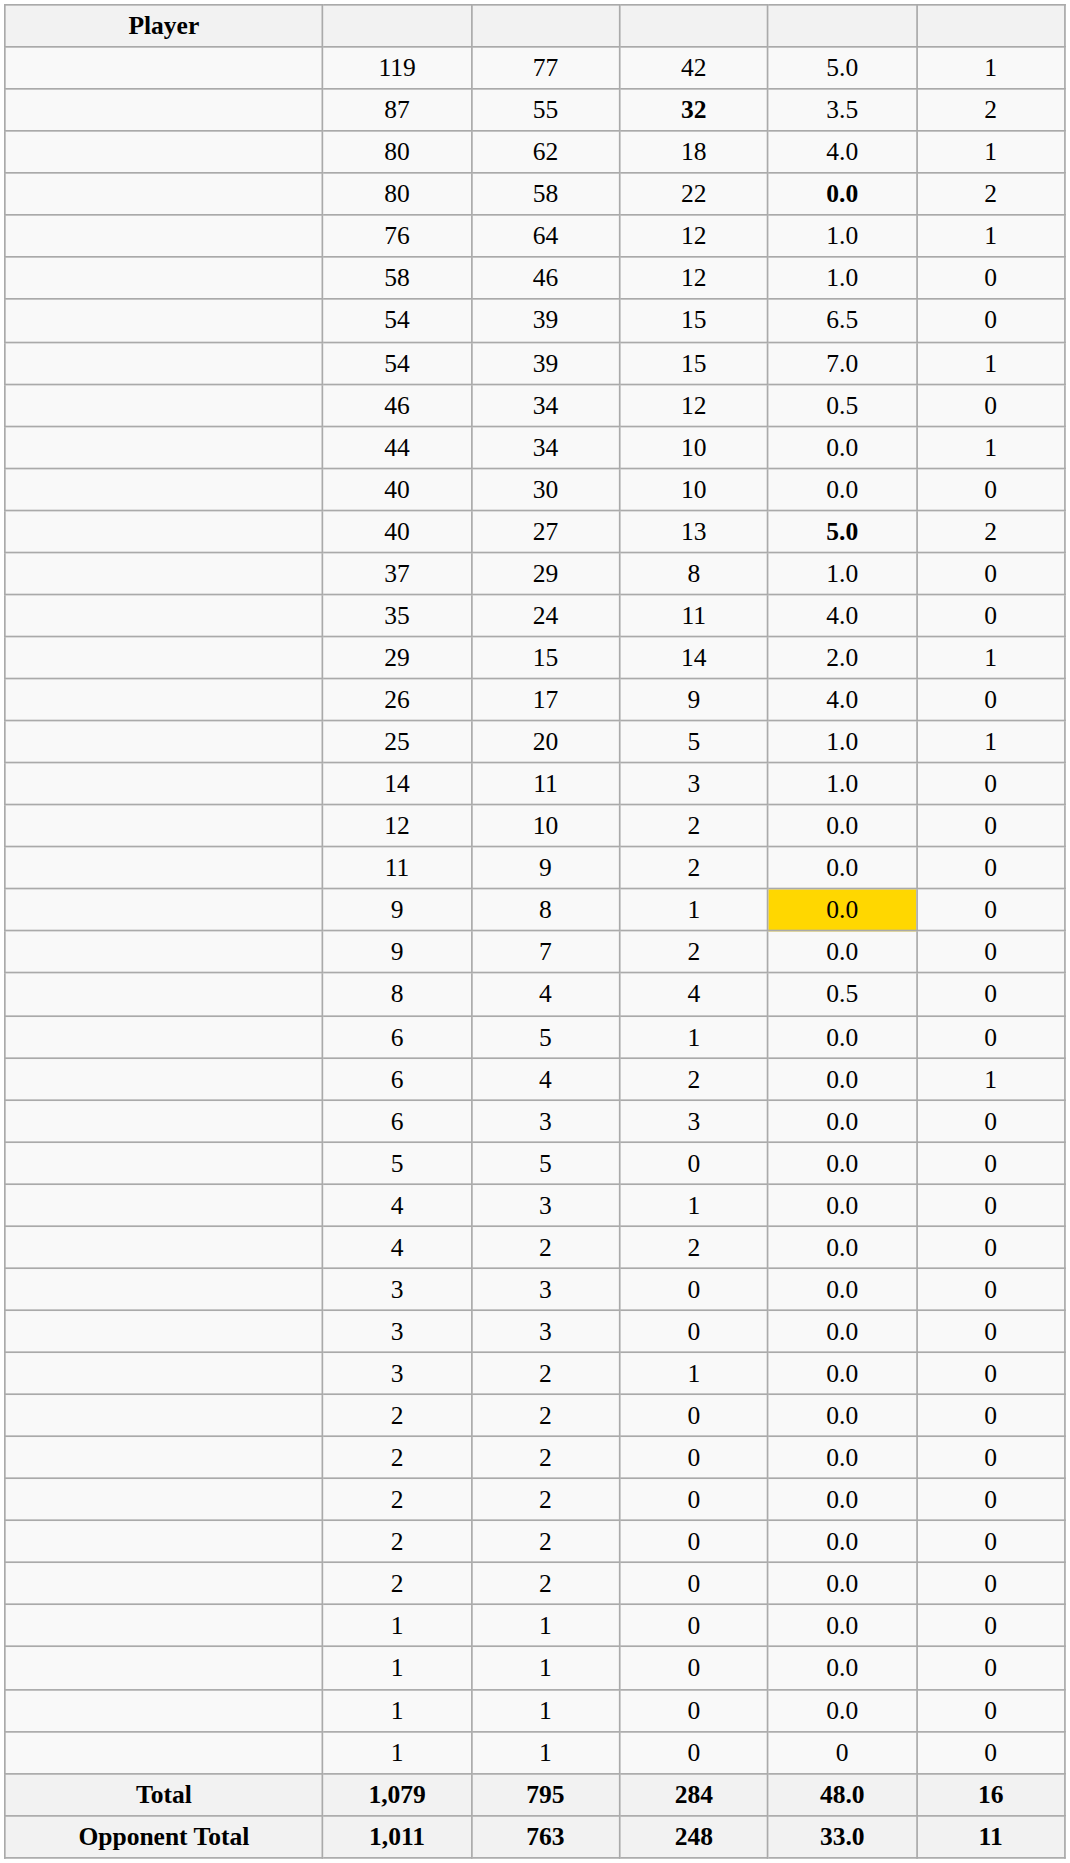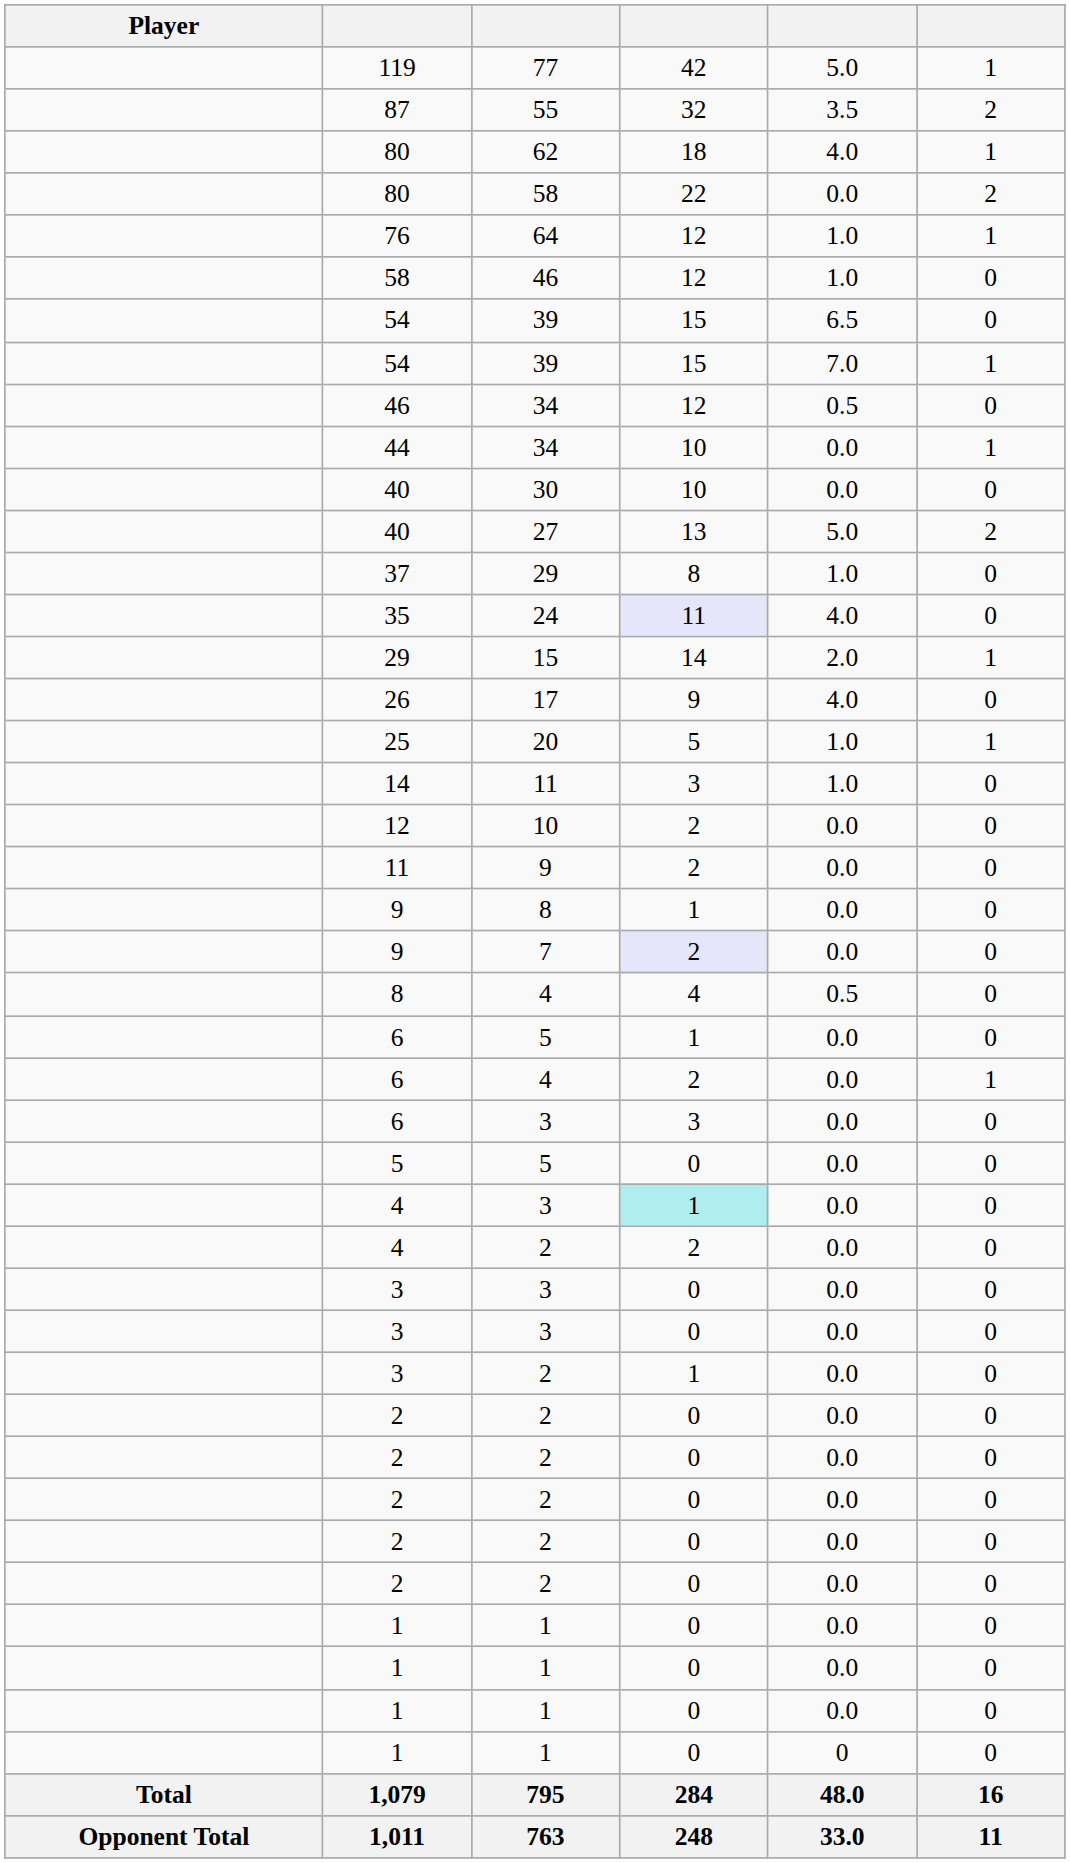(694, 109) bold -> (694, 109) normal
(842, 194) bold -> (842, 194) normal
(842, 530) bold -> (842, 530) normal
(694, 615) no background -> (694, 615) lavender background
(842, 909) gold background -> (842, 909) no background
(694, 952) no background -> (694, 952) lavender background
(694, 1204) no background -> (694, 1204) paleturquoise background
